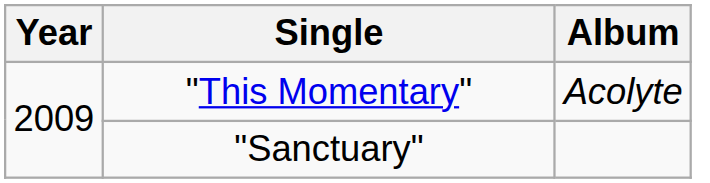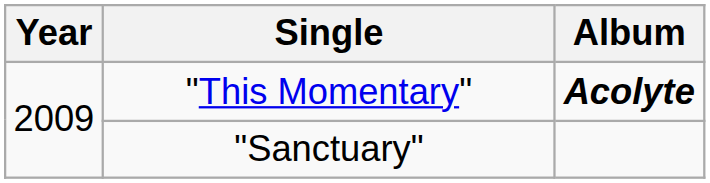(623, 90) normal -> (629, 90) bold
